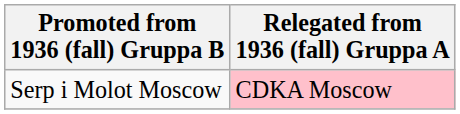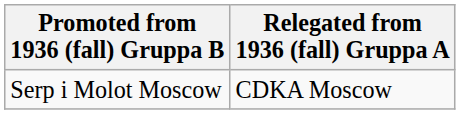(314, 89) pink background -> (314, 89) no background
